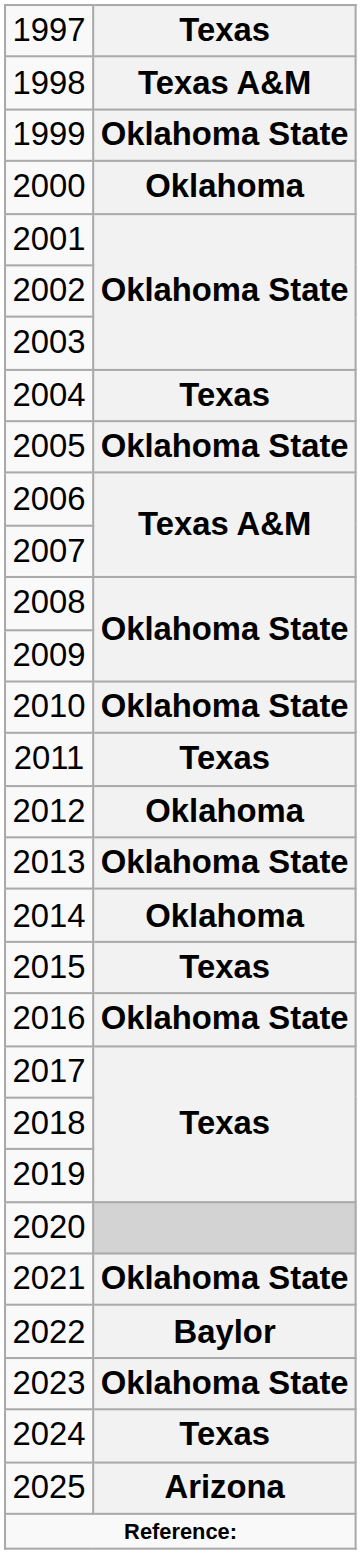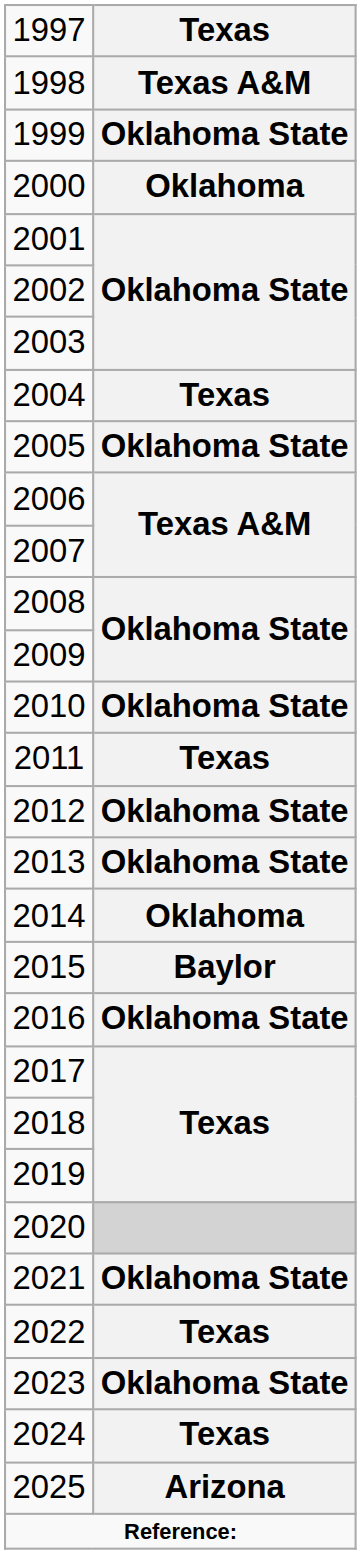(225, 810) Oklahoma -> (225, 810) Oklahoma State
(225, 966) Texas -> (225, 966) Baylor
(225, 1330) Baylor -> (225, 1330) Texas
